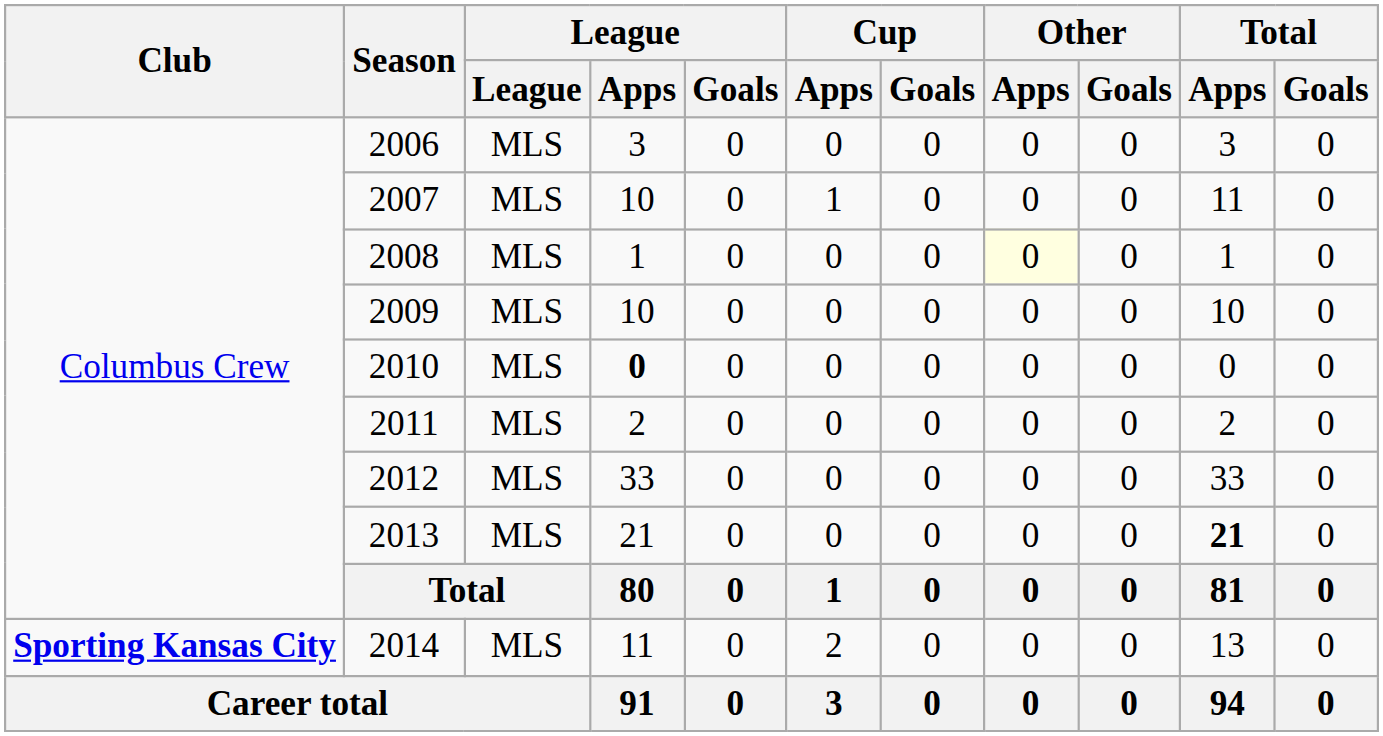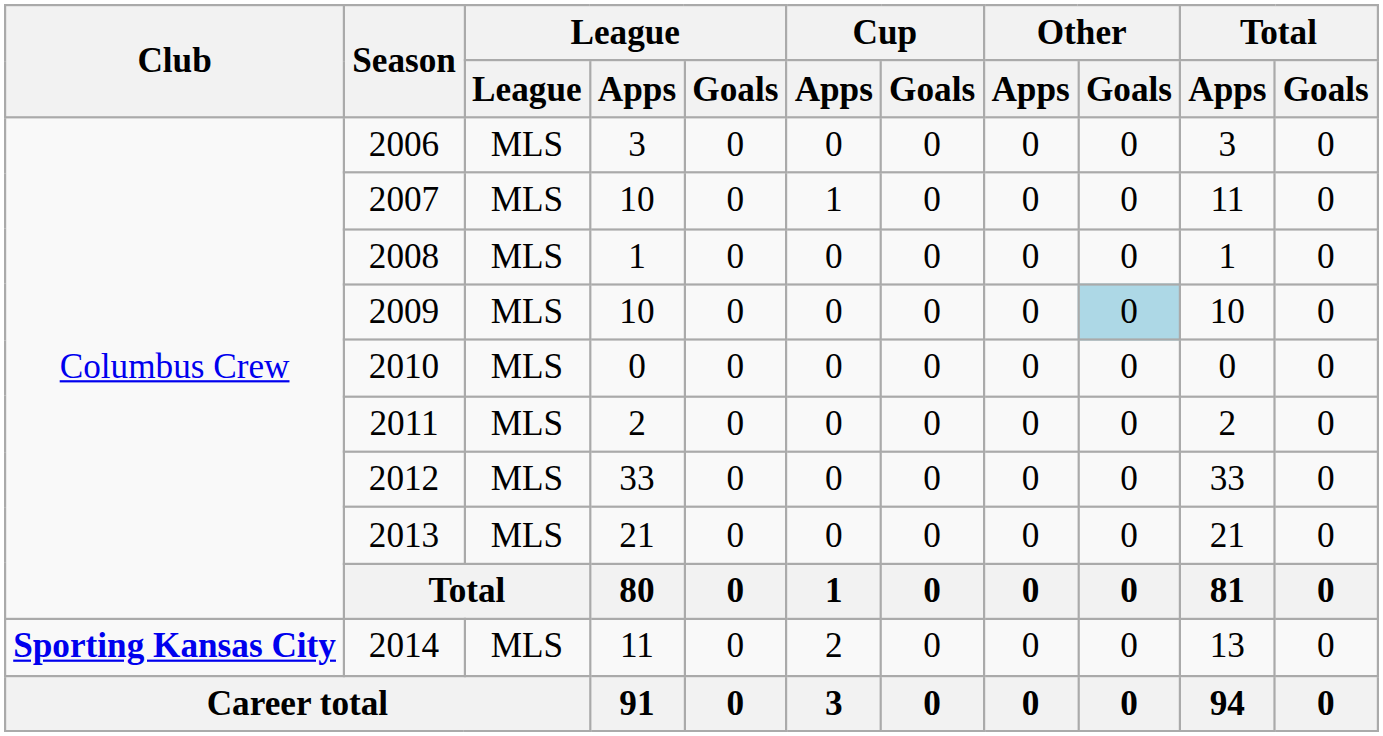(1031, 255) lightyellow background -> (1031, 255) no background
(1129, 311) no background -> (1129, 311) lightblue background
(637, 367) bold -> (637, 367) normal
(1227, 534) bold -> (1227, 534) normal
